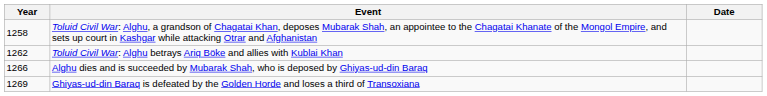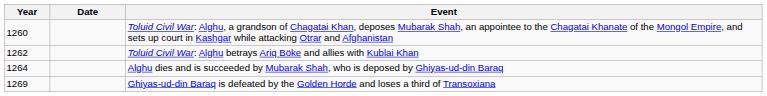columns swapped: (724, 12) <-> (368, 12)
(17, 32) 1258 -> (17, 32) 1260
(17, 68) 1266 -> (17, 68) 1264
